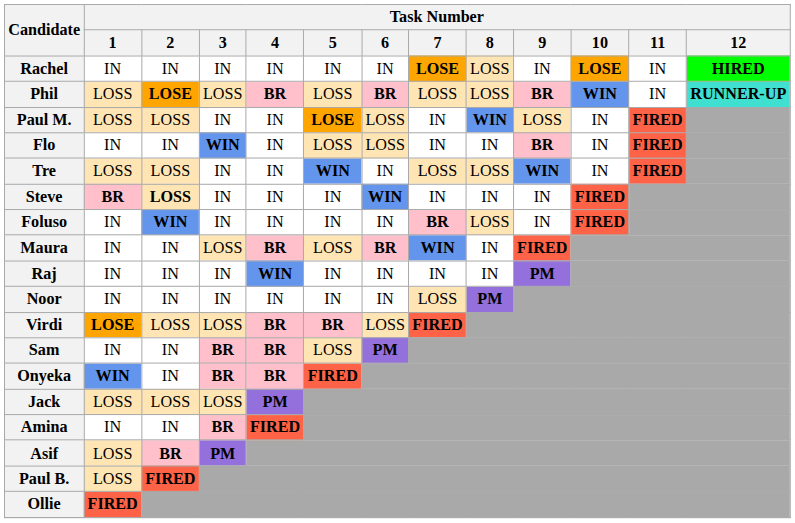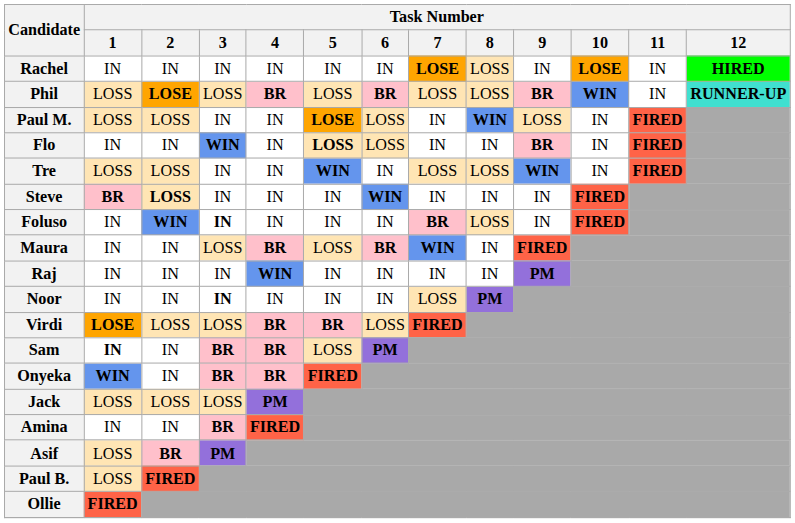(333, 145) normal -> (333, 145) bold
(223, 222) normal -> (223, 222) bold
(223, 299) normal -> (223, 299) bold
(113, 350) normal -> (113, 350) bold
